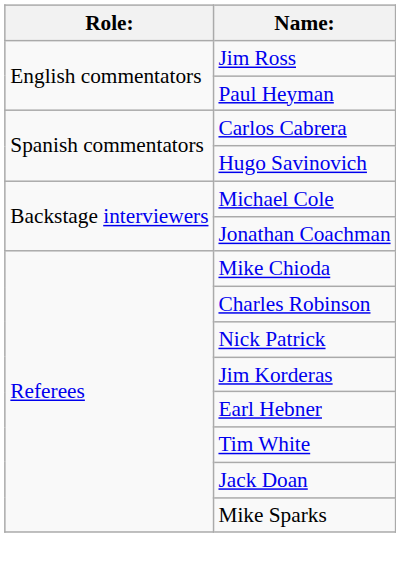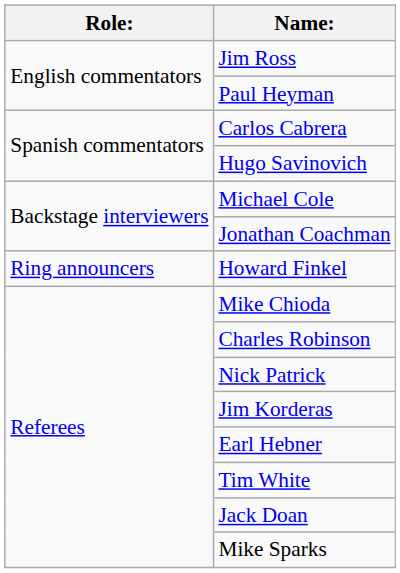+ row: (283, 268)
